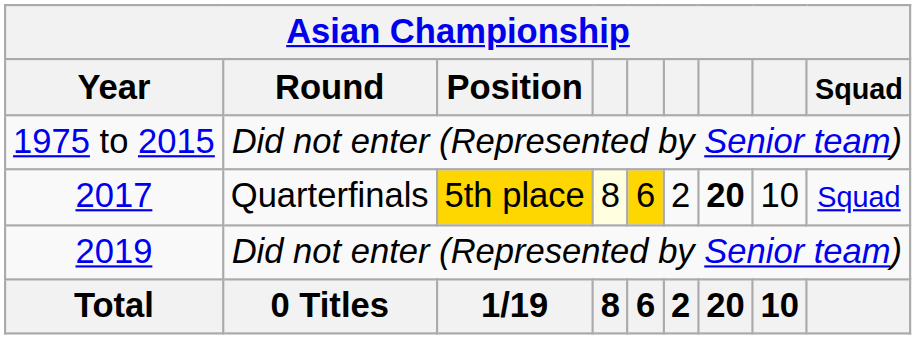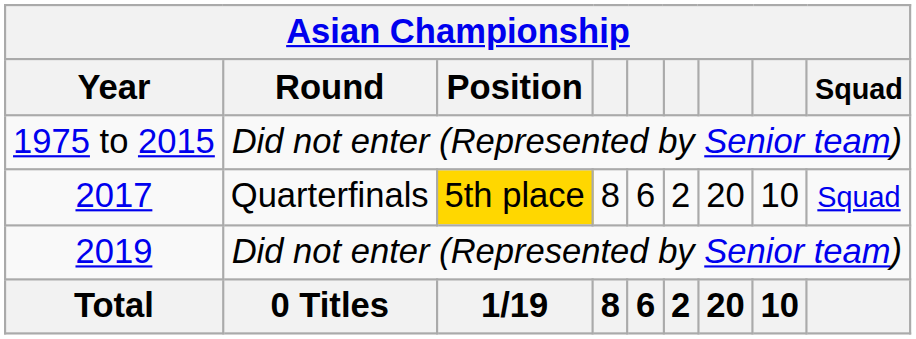(610, 196) lightyellow background -> (610, 196) no background
(646, 196) gold background -> (646, 196) no background
(725, 196) bold -> (725, 196) normal
